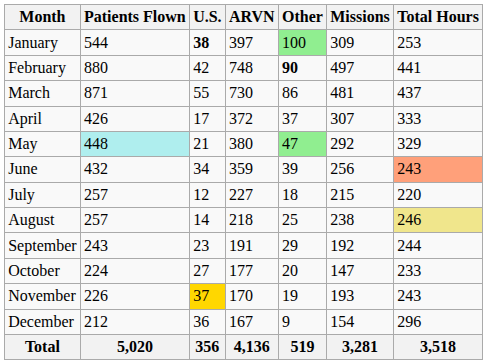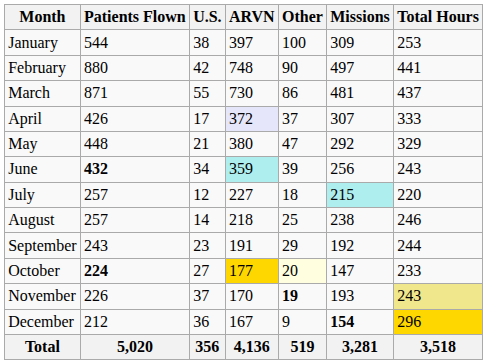(201, 42) bold -> (201, 42) normal
(294, 42) lightgreen background -> (294, 42) no background
(290, 67) bold -> (290, 67) normal
(241, 118) no background -> (241, 118) lavender background
(96, 144) paleturquoise background -> (96, 144) no background
(290, 144) lightgreen background -> (290, 144) no background
(96, 169) normal -> (96, 169) bold
(241, 169) no background -> (241, 169) paleturquoise background
(409, 169) lightsalmon background -> (409, 169) no background
(342, 194) no background -> (342, 194) paleturquoise background
(409, 220) khaki background -> (409, 220) no background
(96, 270) normal -> (96, 270) bold
(241, 270) no background -> (241, 270) gold background
(290, 270) no background -> (290, 270) lightyellow background
(201, 296) gold background -> (201, 296) no background
(290, 296) normal -> (290, 296) bold
(409, 296) no background -> (409, 296) khaki background
(342, 321) normal -> (342, 321) bold
(409, 321) no background -> (409, 321) gold background
